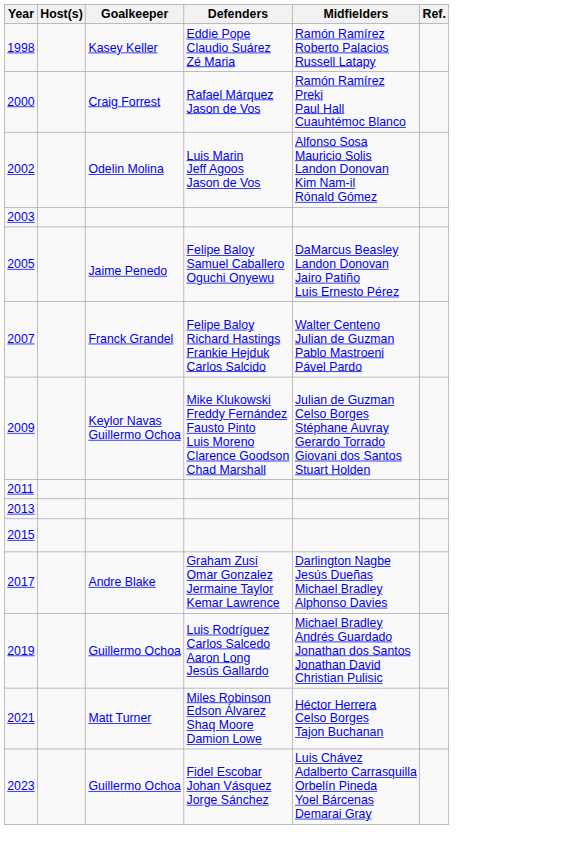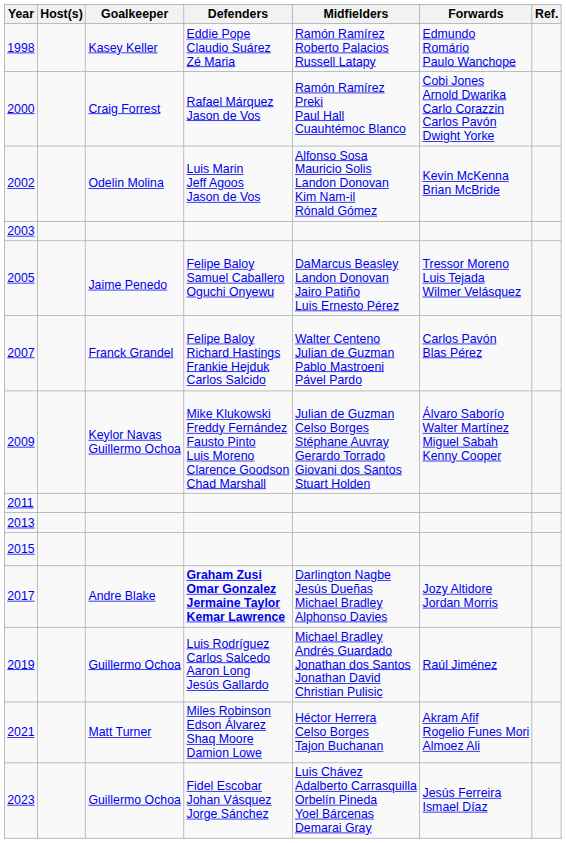+ column: (476, 14)
(233, 582) normal -> (236, 596) bold
